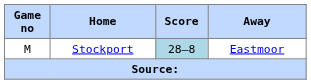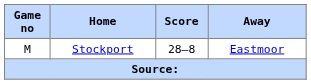(182, 49) lightblue background -> (182, 49) no background
